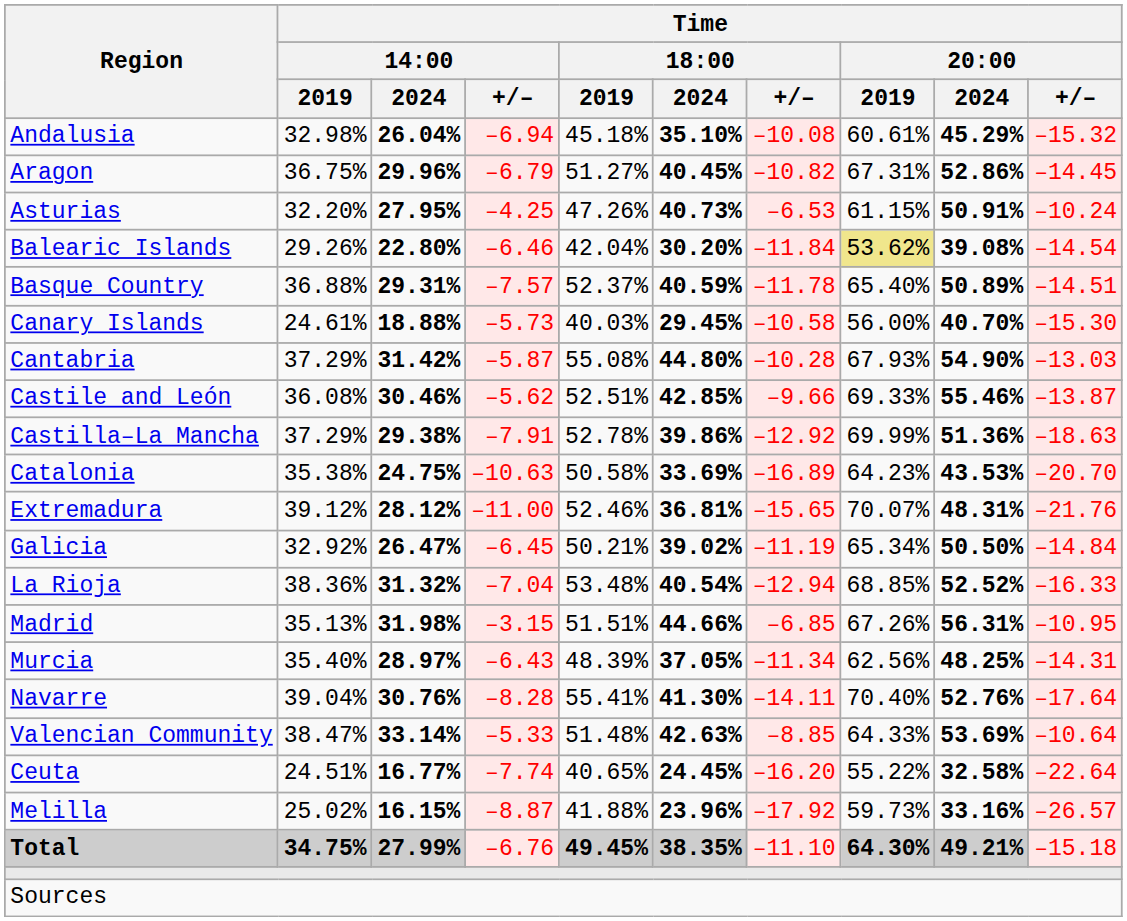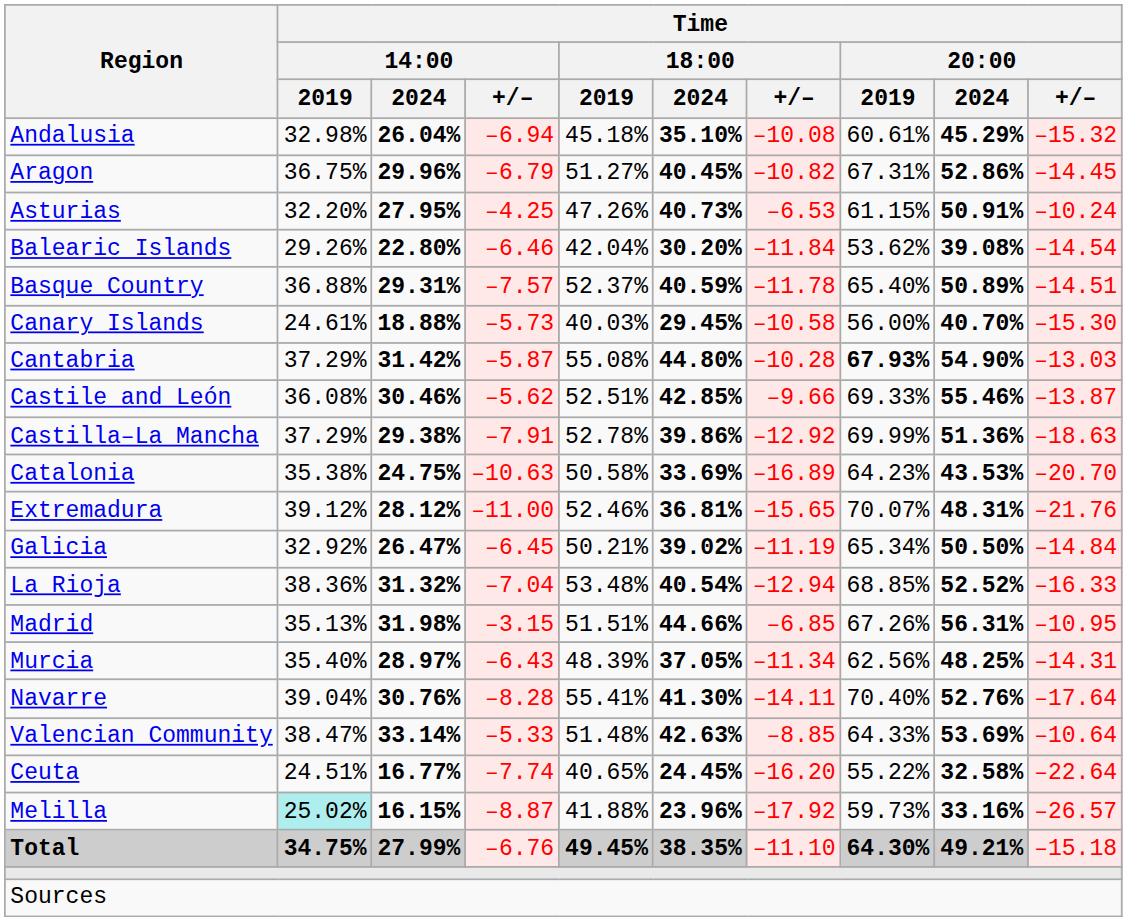(888, 249) khaki background -> (888, 249) no background
(888, 361) normal -> (888, 361) bold
(325, 811) no background -> (325, 811) paleturquoise background
